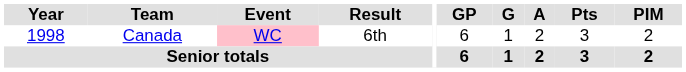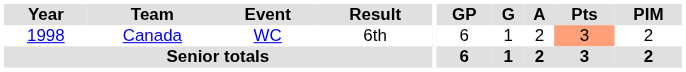(268, 35) pink background -> (268, 35) no background
(585, 35) no background -> (585, 35) lightsalmon background
